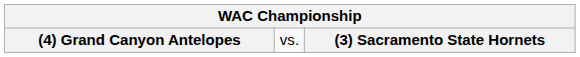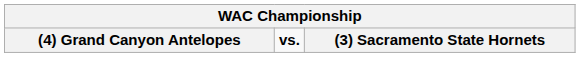(289, 40) normal -> (289, 40) bold
